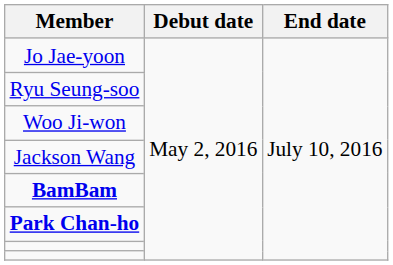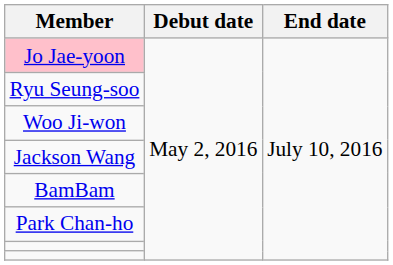(74, 55) no background -> (74, 55) pink background
(74, 190) bold -> (74, 190) normal
(74, 223) bold -> (74, 223) normal
